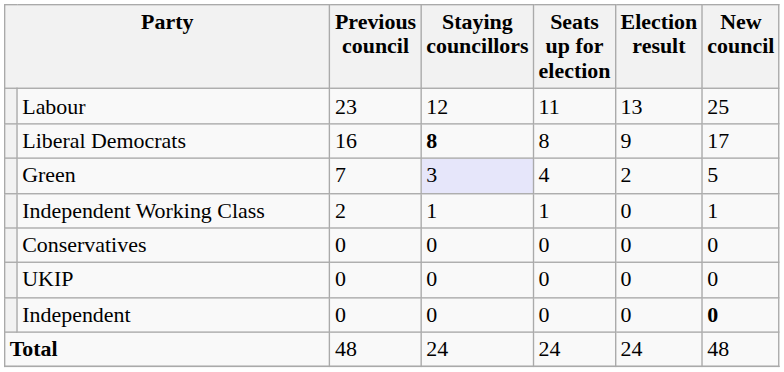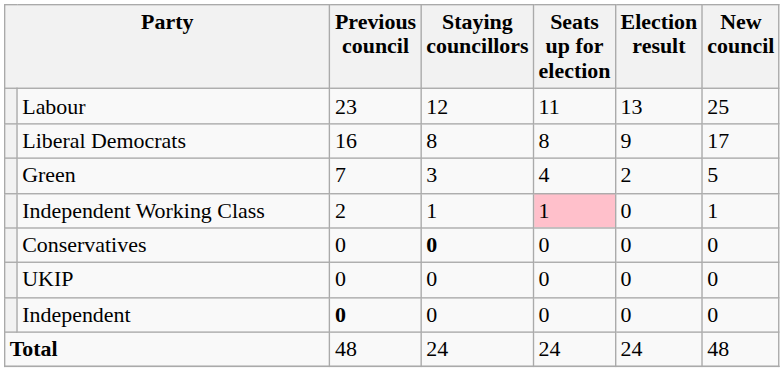(432, 140) bold -> (432, 140) normal
(432, 175) lavender background -> (432, 175) no background
(544, 210) no background -> (544, 210) pink background
(432, 245) normal -> (432, 245) bold
(340, 314) normal -> (340, 314) bold
(713, 314) bold -> (713, 314) normal
